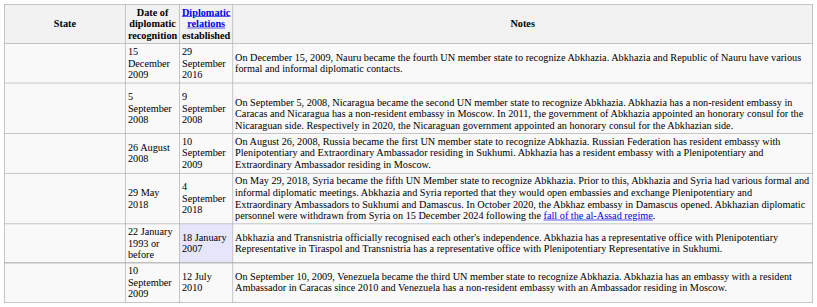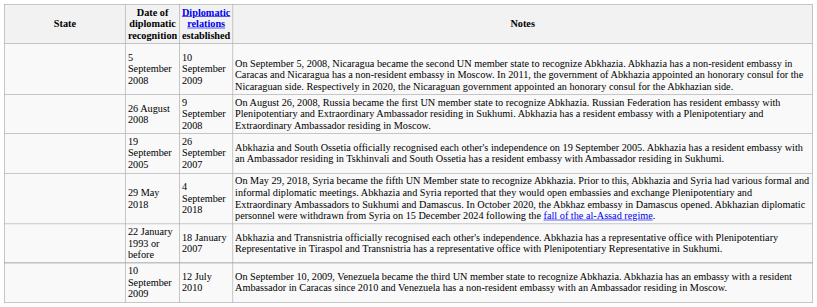- row: (149, 63)
(204, 108) 9 September 2008 -> (204, 69) 10 September 2009
(204, 153) 10 September 2009 -> (204, 114) 9 September 2008
+ row: (150, 153)
(204, 243) lavender background -> (204, 243) no background
